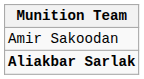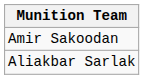(72, 62) bold -> (72, 62) normal
